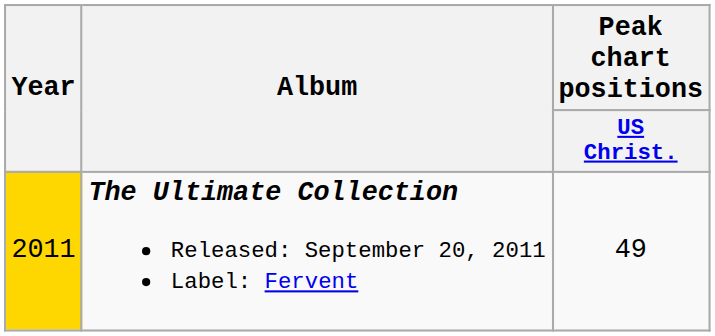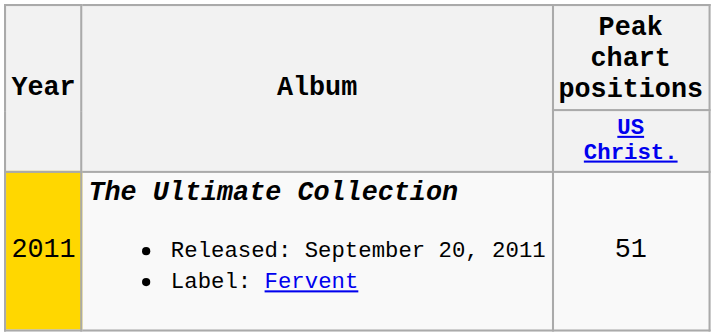(631, 250) 49 -> (631, 250) 51
